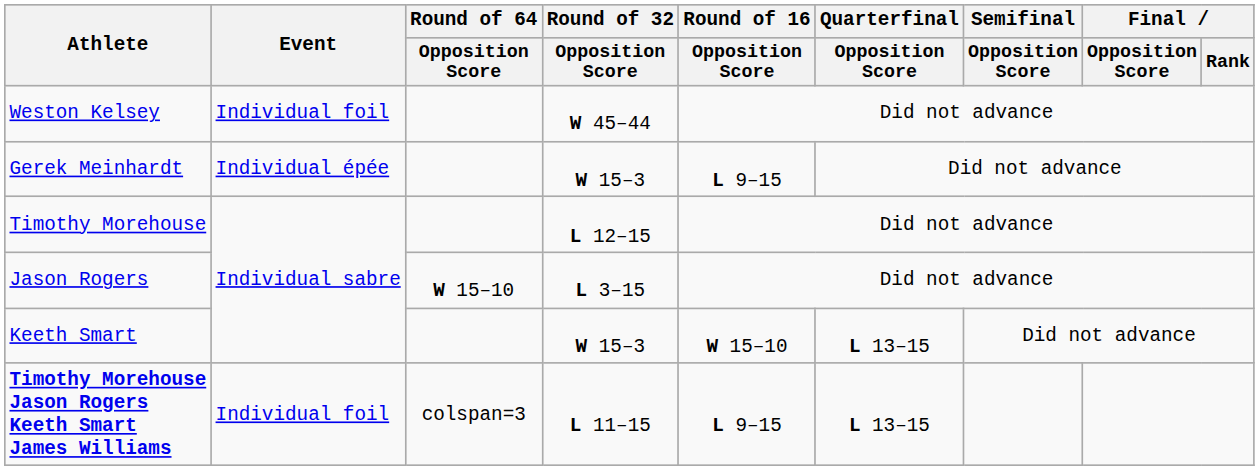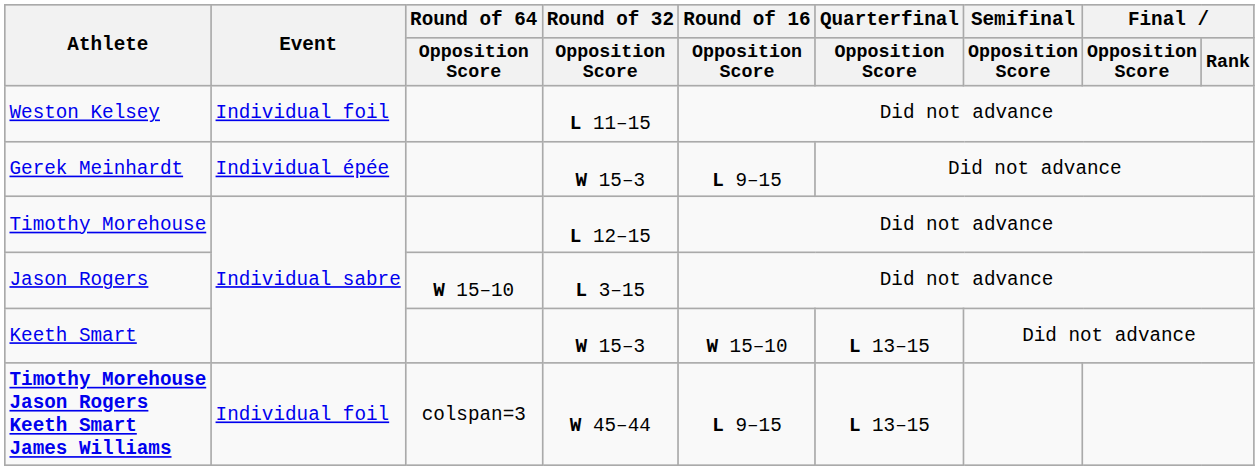(610, 125) W 45–44 -> (610, 125) L 11–15
(610, 426) L 11–15 -> (610, 426) W 45–44
